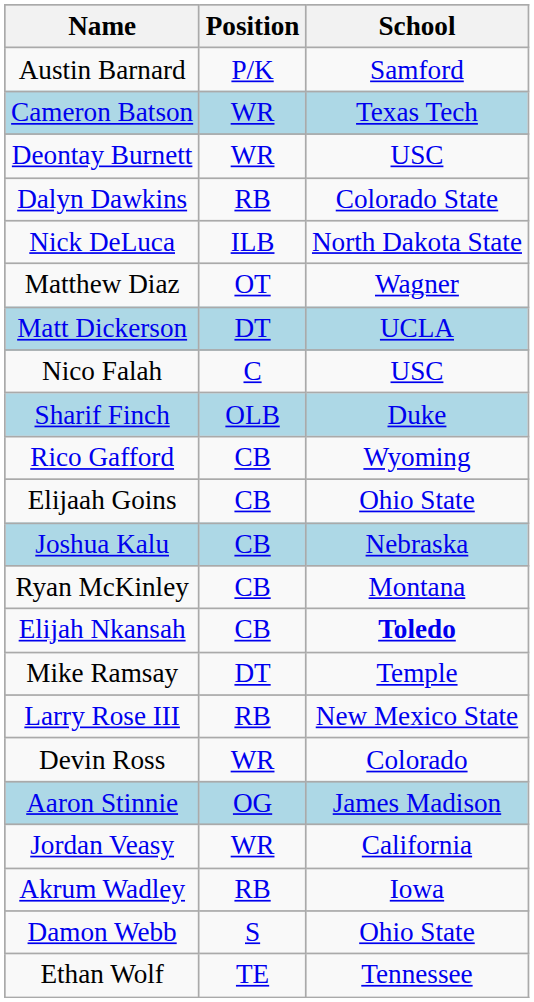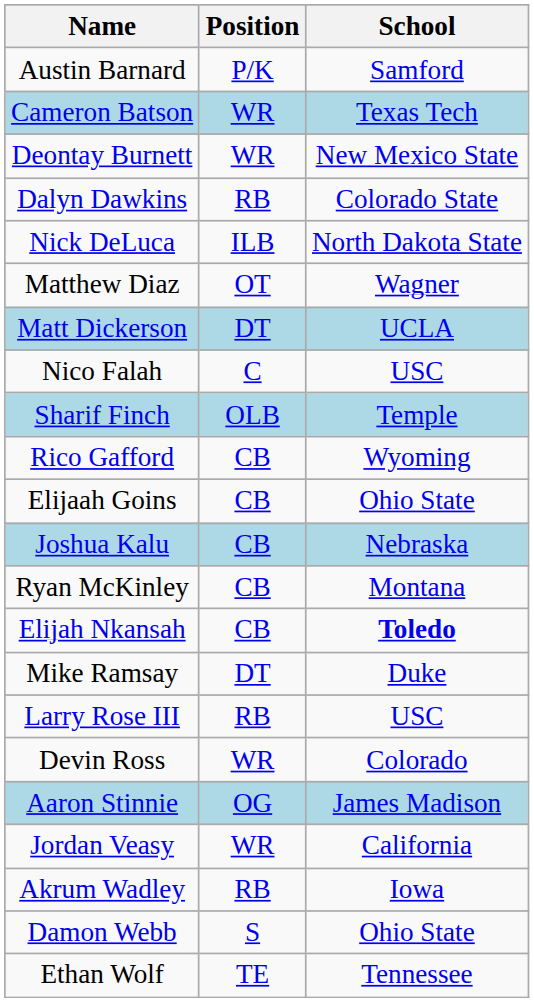(417, 155) USC -> (417, 155) New Mexico State
(417, 414) Duke -> (417, 414) Temple
(417, 673) Temple -> (417, 673) Duke
(417, 716) New Mexico State -> (417, 716) USC
